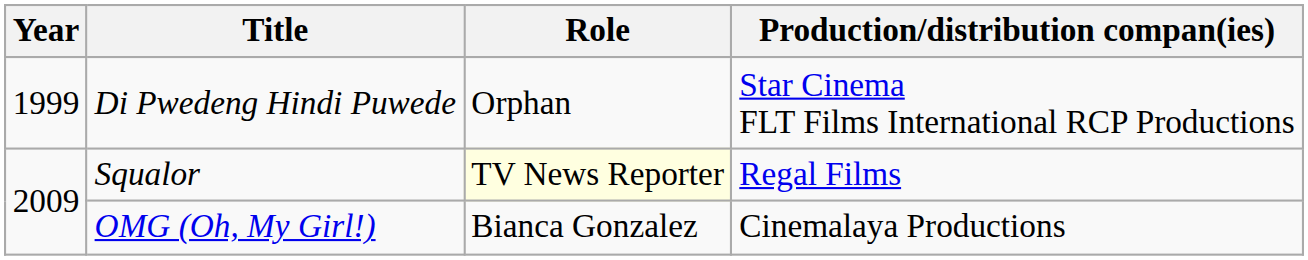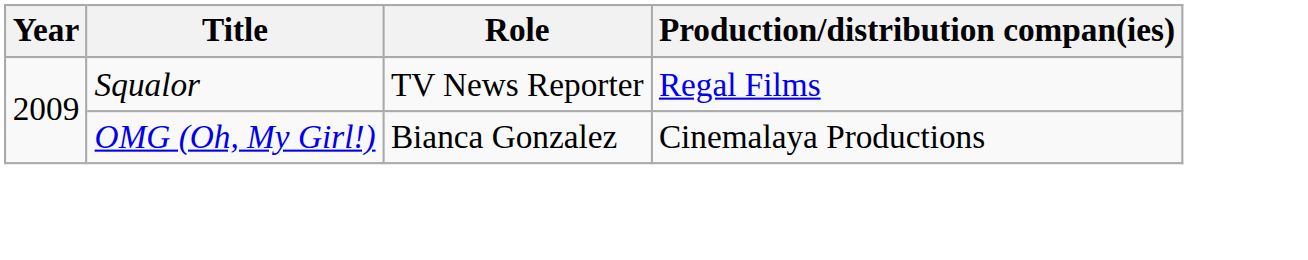- row: (275, 102)
(598, 173) lightyellow background -> (517, 83) no background
